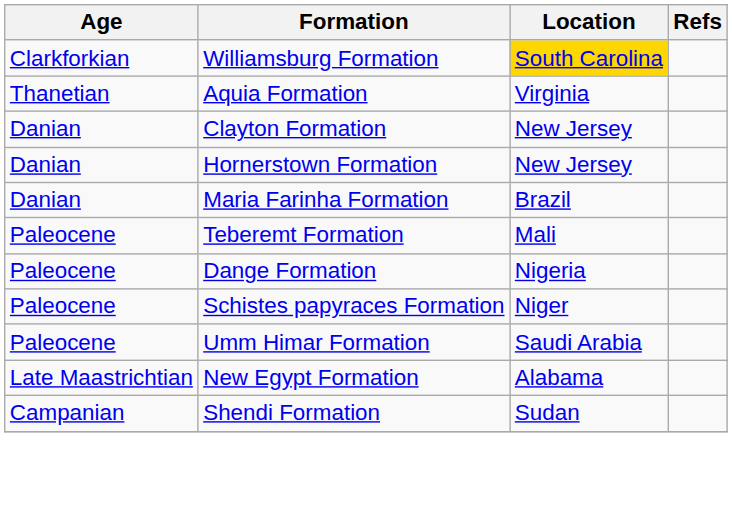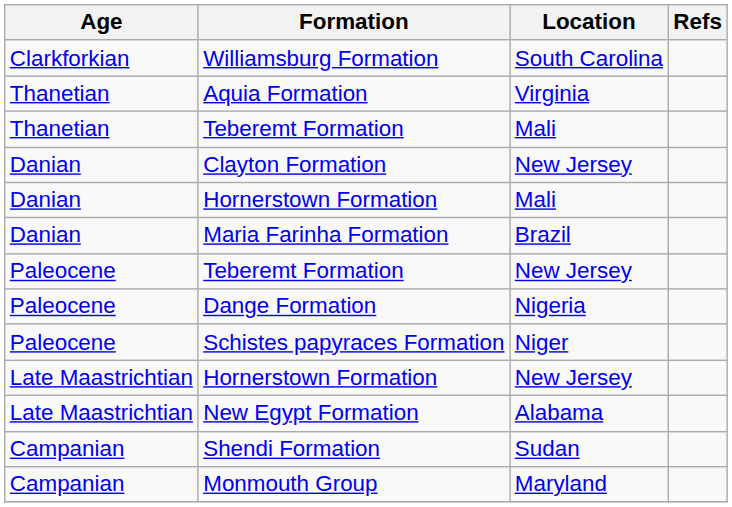(589, 57) gold background -> (589, 57) no background
+ row: (60, 128)
(573, 164) New Jersey -> (535, 199) Mali
(535, 235) Mali -> (573, 270) New Jersey
- row: (63, 341)
+ row: (101, 377)
+ row: (67, 484)
